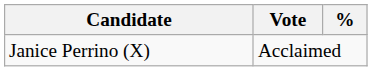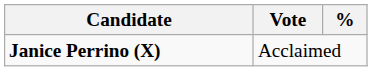(79, 50) normal -> (85, 50) bold
